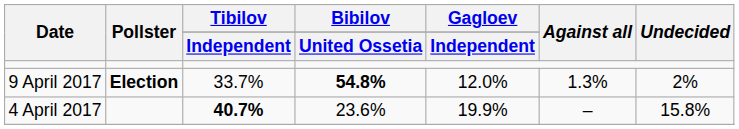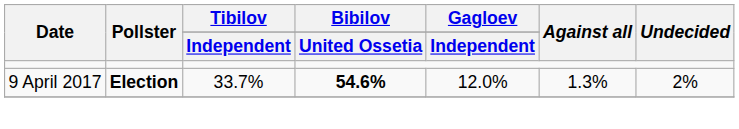(361, 82) 54.8% -> (361, 82) 54.6%
- row: (55, 110)
